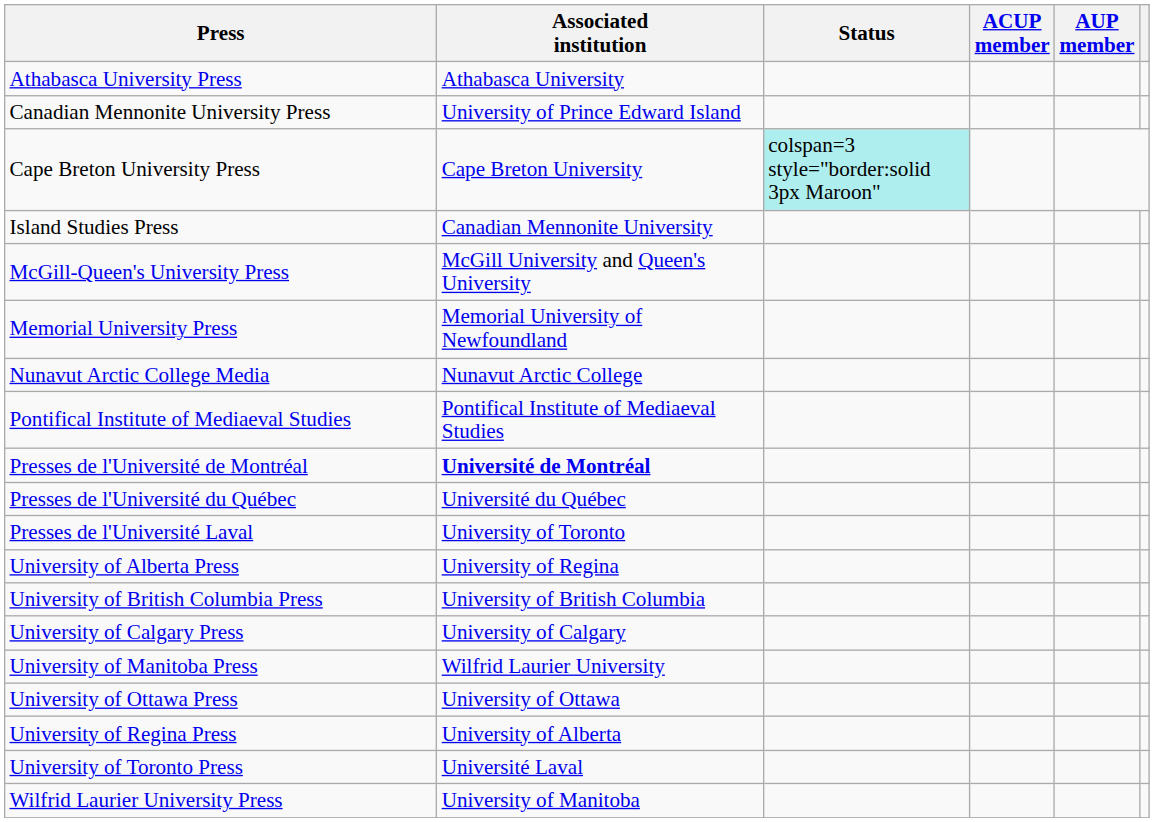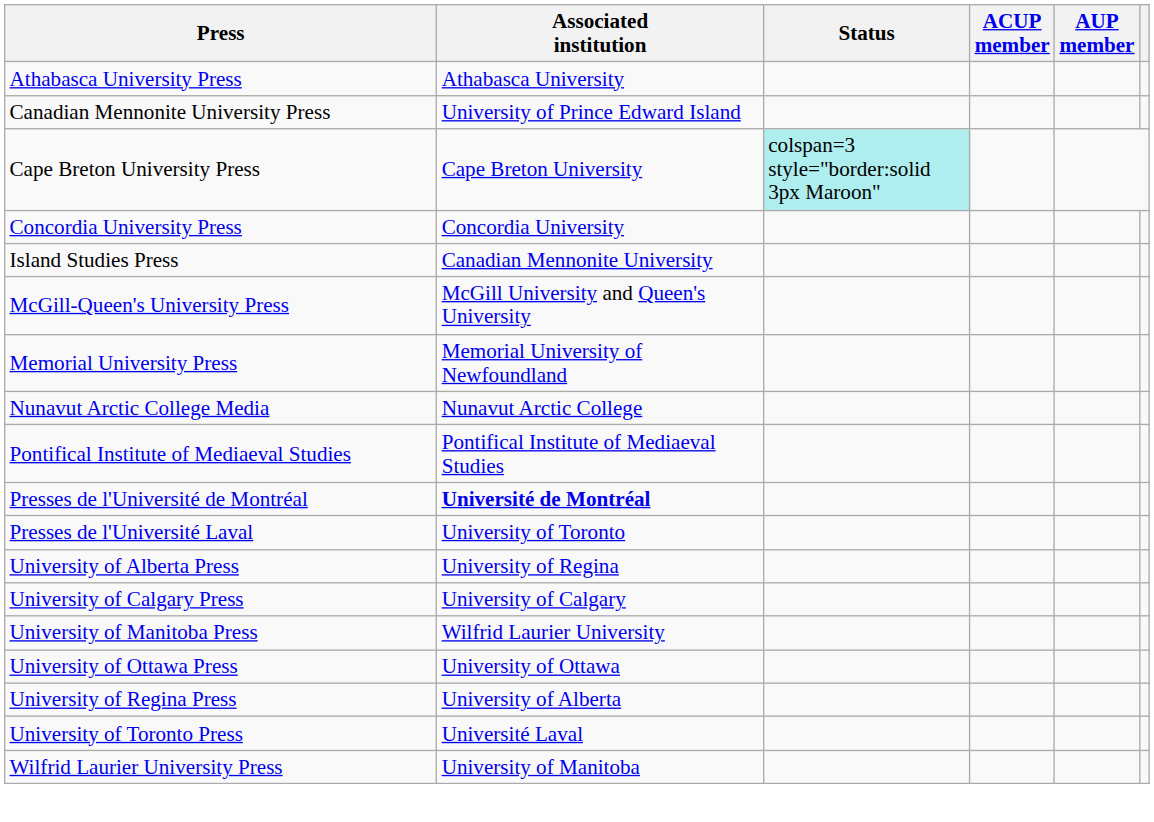+ row: (126, 226)
- row: (153, 498)
- row: (166, 599)
